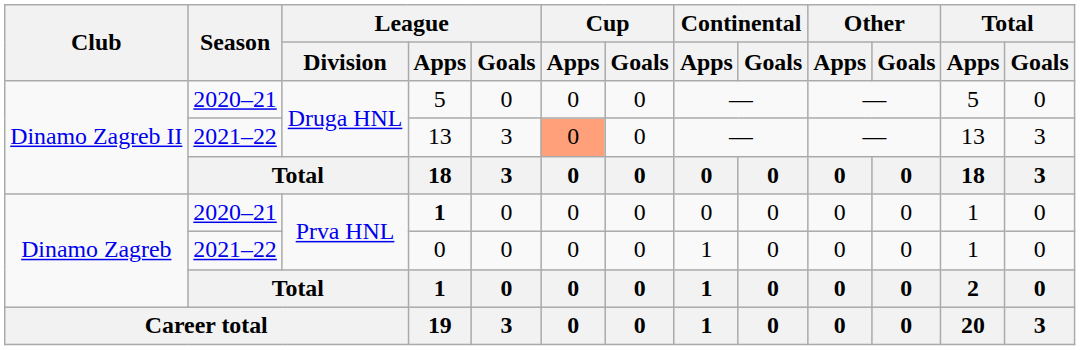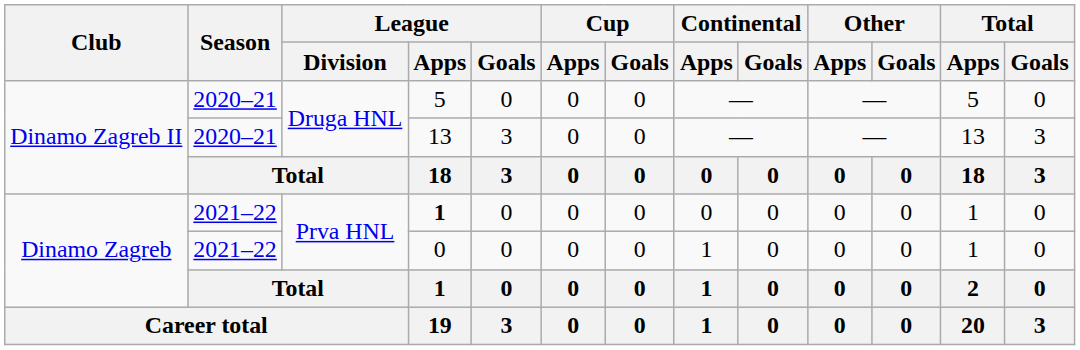(235, 136) 2021–22 -> (235, 136) 2020–21
(573, 136) lightsalmon background -> (573, 136) no background
(235, 212) 2020–21 -> (235, 212) 2021–22
